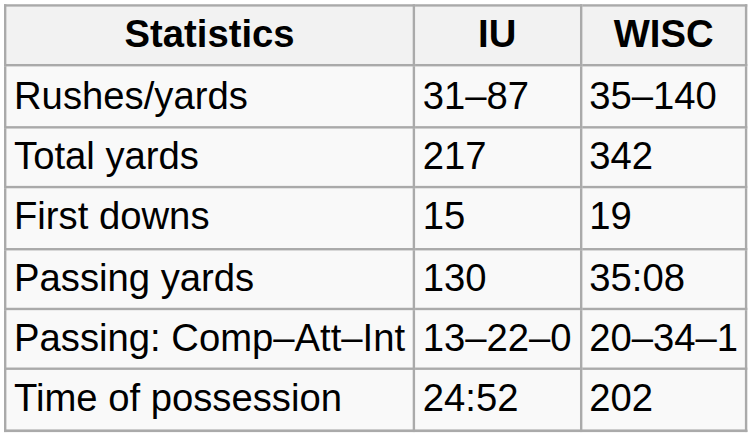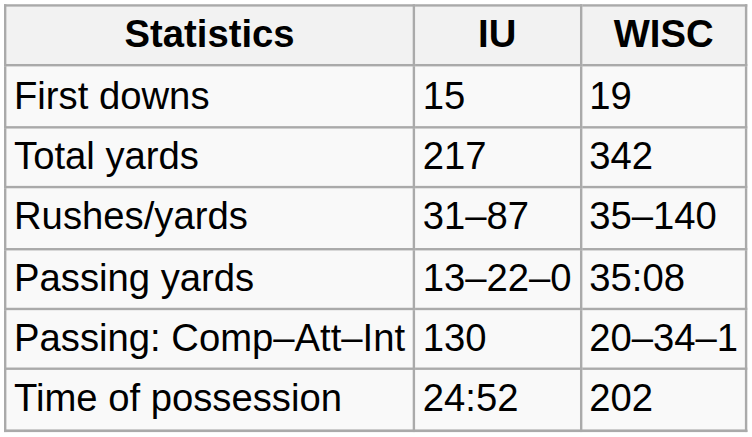rows swapped: (112, 217) <-> (131, 95)
(455, 277) 130 -> (497, 277) 13–22–0
(497, 338) 13–22–0 -> (455, 338) 130
